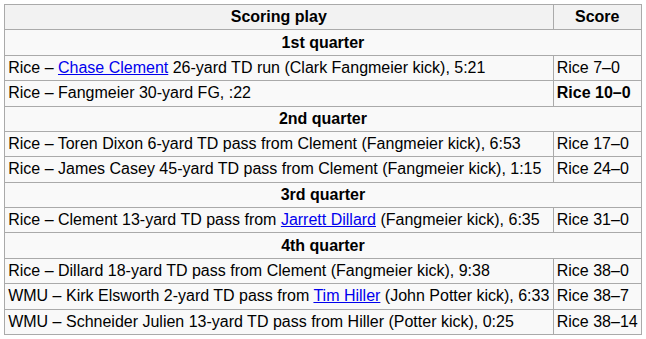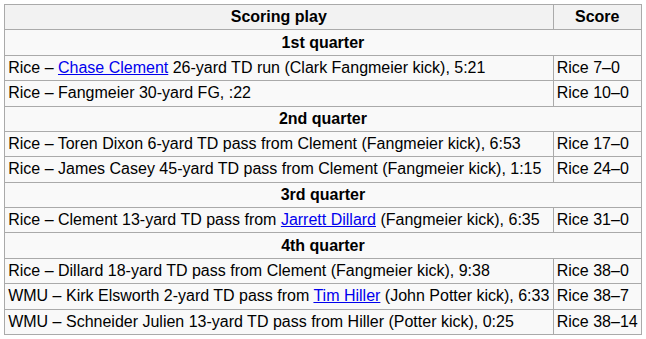(594, 93) bold -> (593, 93) normal
